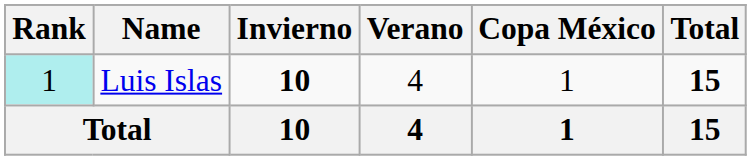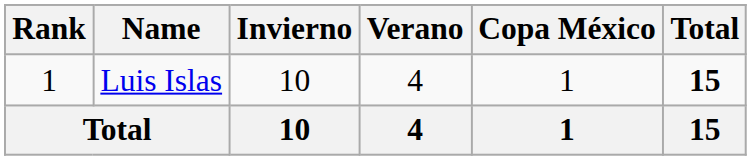(49, 79) paleturquoise background -> (49, 79) no background
(294, 79) bold -> (294, 79) normal
